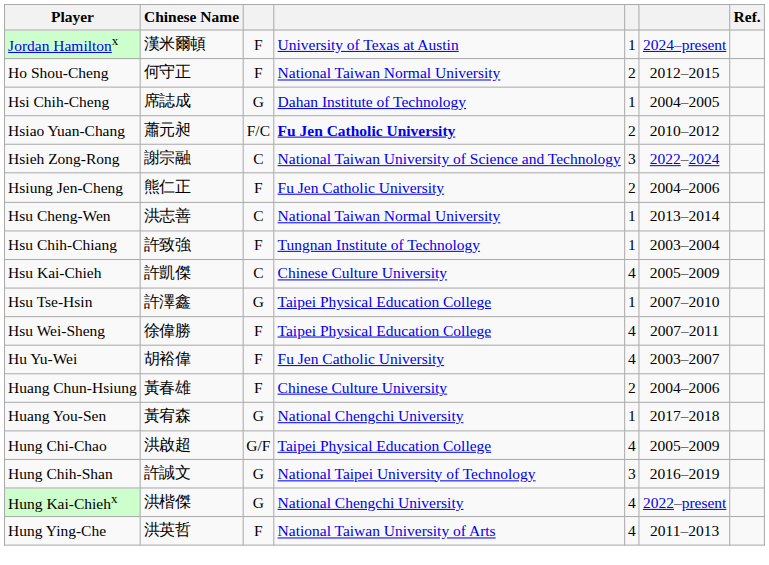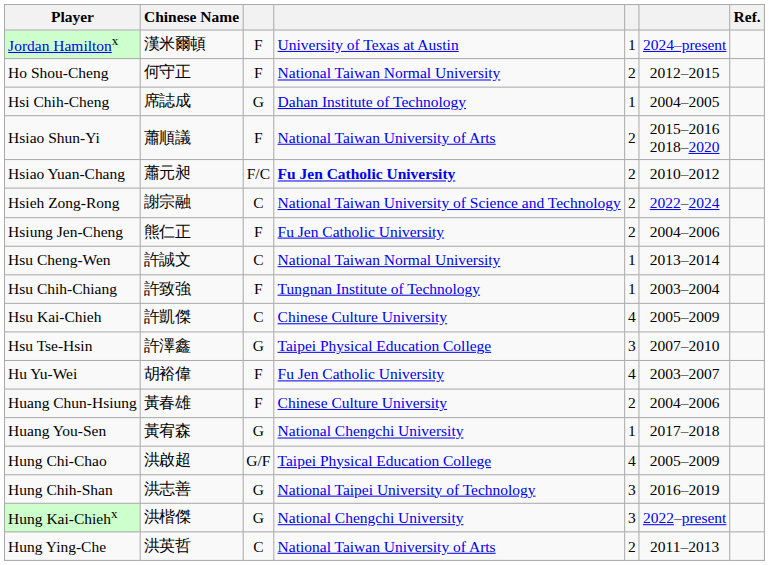+ row: (54, 138)
(632, 159) 3 -> (632, 203) 2
(167, 215) 洪志善 -> (167, 259) 許誠文
(632, 302) 1 -> (632, 346) 3
- row: (57, 330)
(167, 473) 許誠文 -> (167, 488) 洪志善
(632, 502) 4 -> (632, 517) 3
(258, 531) F -> (258, 546) C
(632, 531) 4 -> (632, 546) 2
